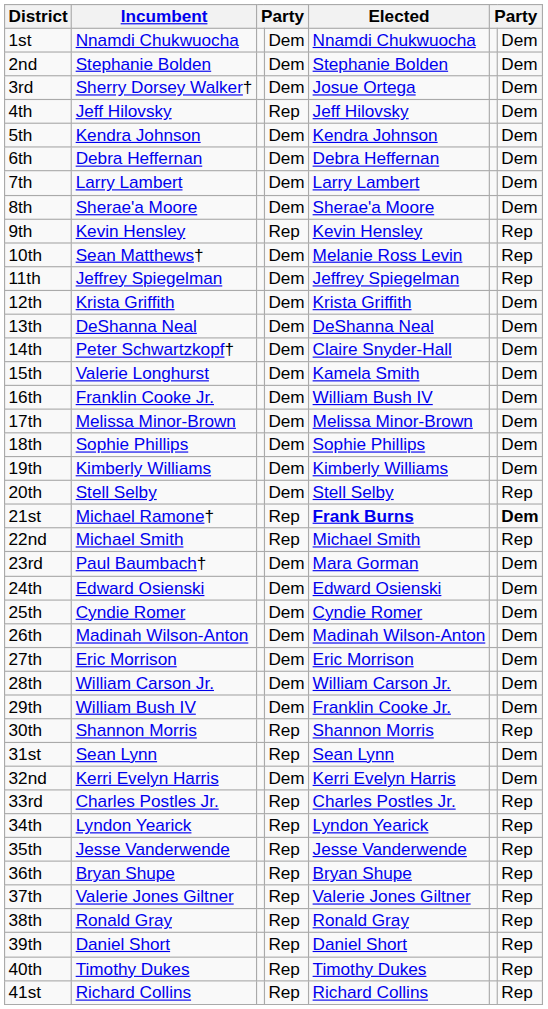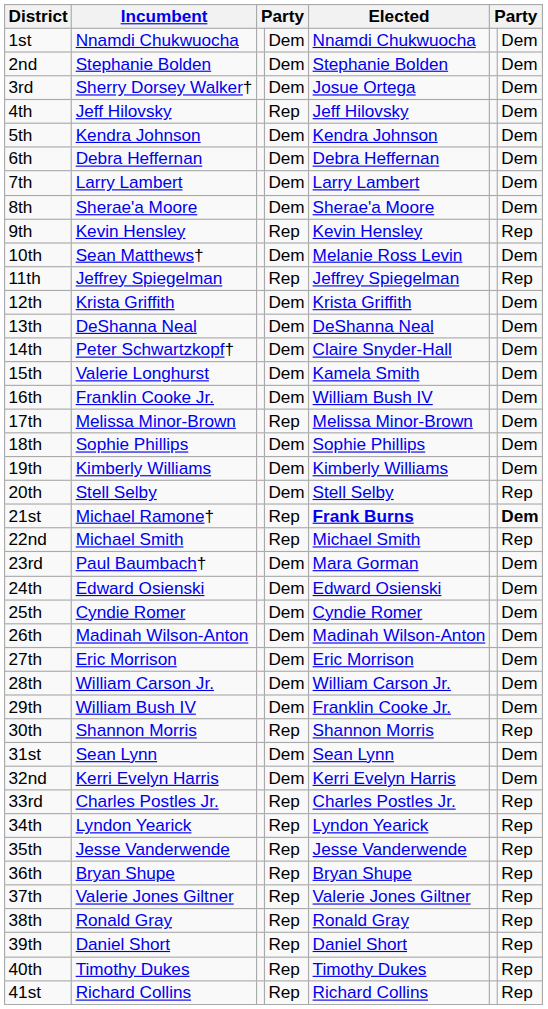(517, 254) Rep -> (519, 254) Dem
(287, 278) Dem -> (284, 278) Rep
(287, 421) Dem -> (284, 421) Rep
(284, 754) Rep -> (287, 754) Dem
